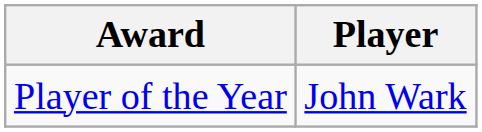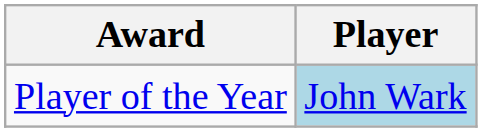(386, 95) no background -> (386, 95) lightblue background
